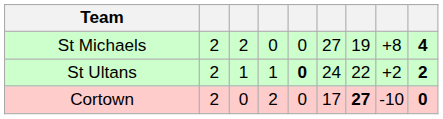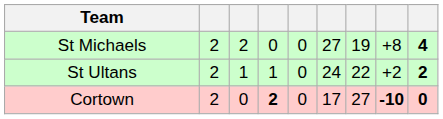(302, 72) bold -> (302, 72) normal
(273, 99) normal -> (273, 99) bold
(361, 99) bold -> (361, 99) normal
(392, 99) normal -> (392, 99) bold
